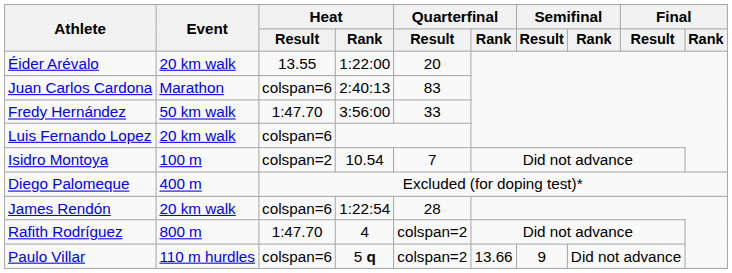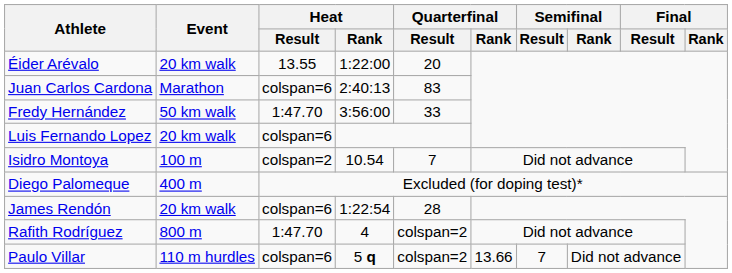(542, 257) 9 -> (542, 257) 7
